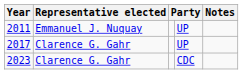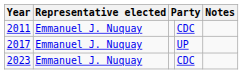(183, 29) UP -> (186, 29) CDC
(83, 45) Clarence G. Gahr -> (89, 45) Emmanuel J. Nuquay
(83, 61) Clarence G. Gahr -> (89, 61) Emmanuel J. Nuquay
